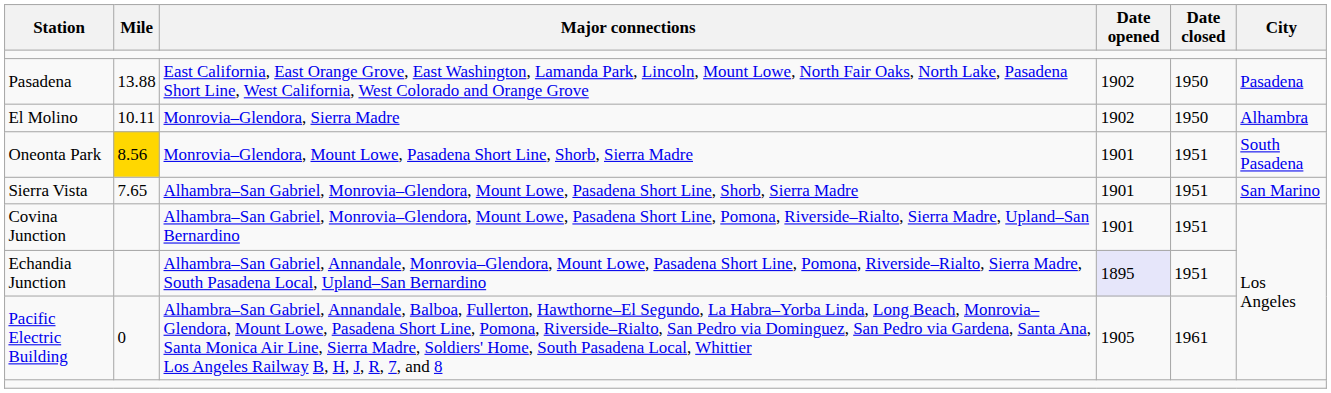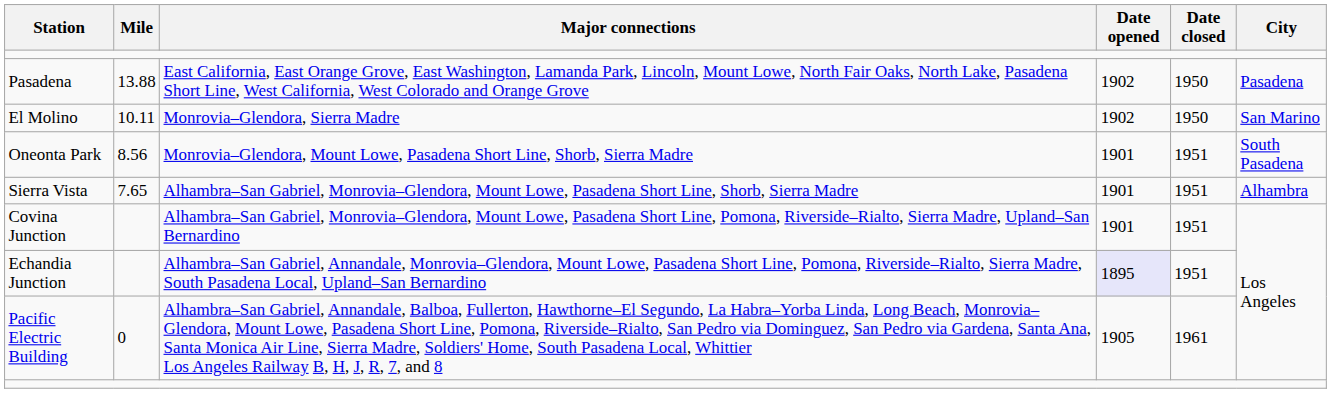(1274, 117) Alhambra -> (1280, 117) San Marino
(132, 154) gold background -> (132, 154) no background
(1280, 190) San Marino -> (1274, 190) Alhambra
